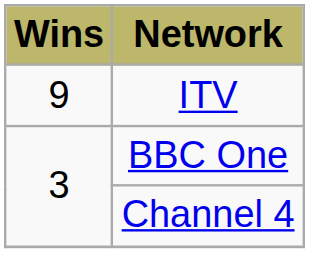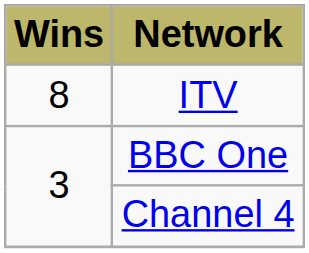(59, 94) 9 -> (59, 94) 8
